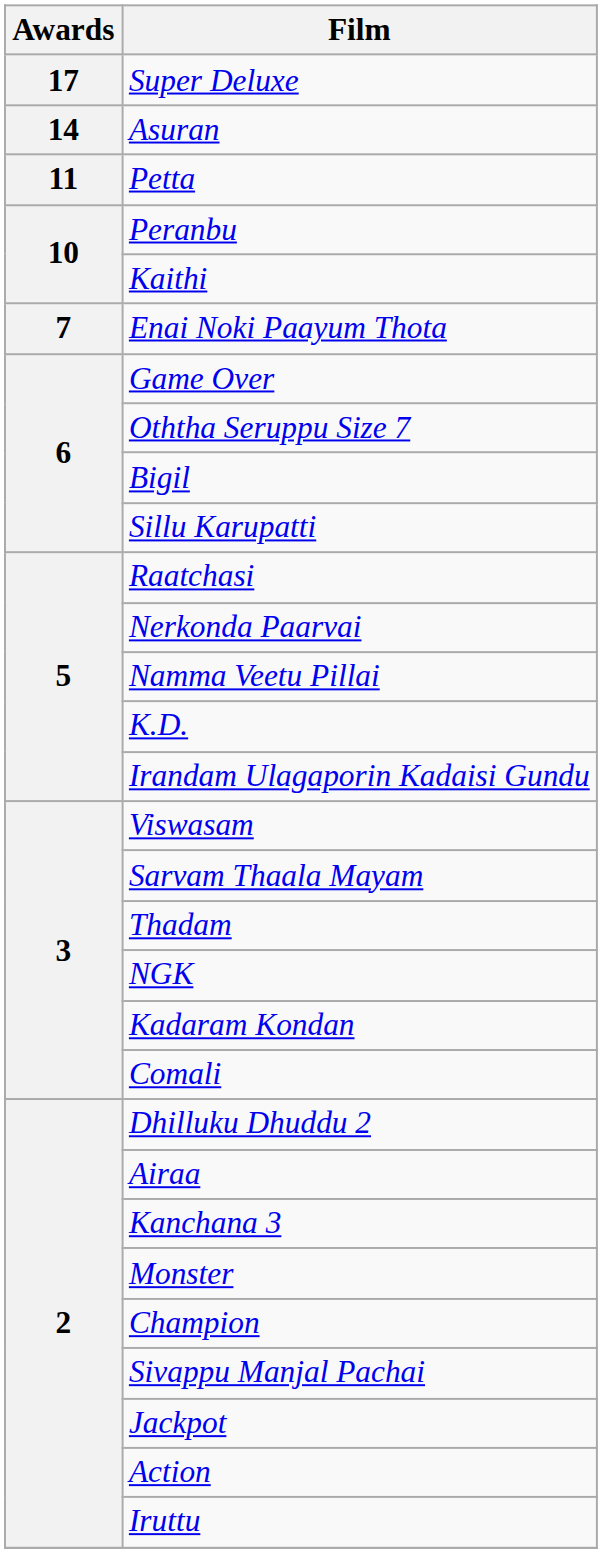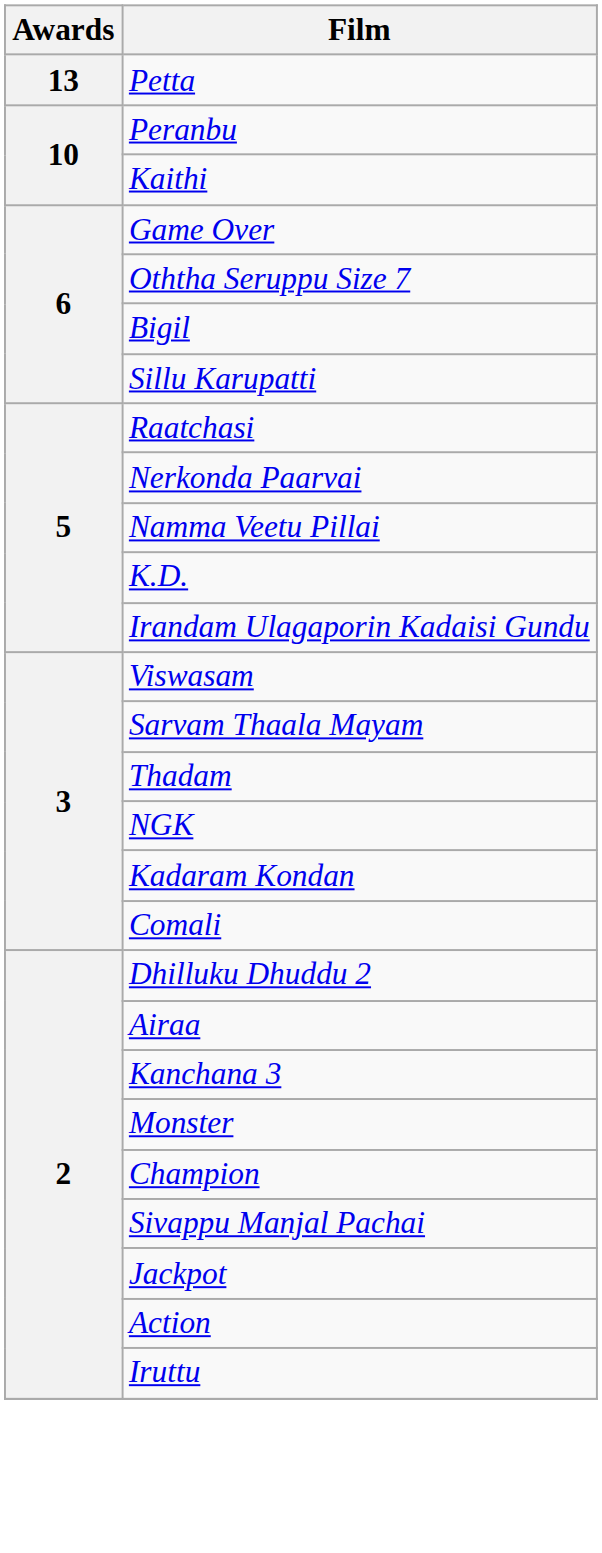- row: (214, 79)
- row: (174, 129)
(63, 178) 11 -> (63, 79) 13
- row: (288, 328)
